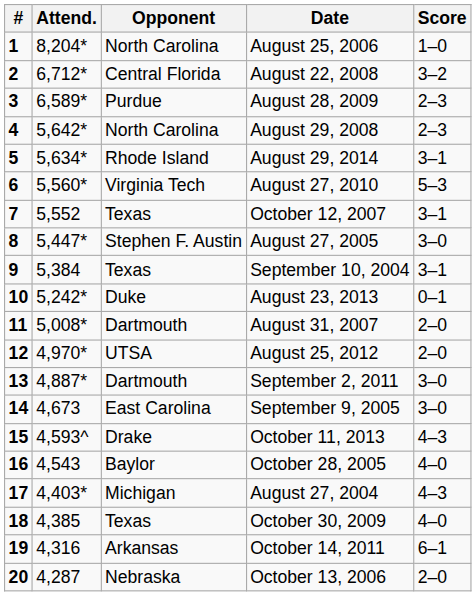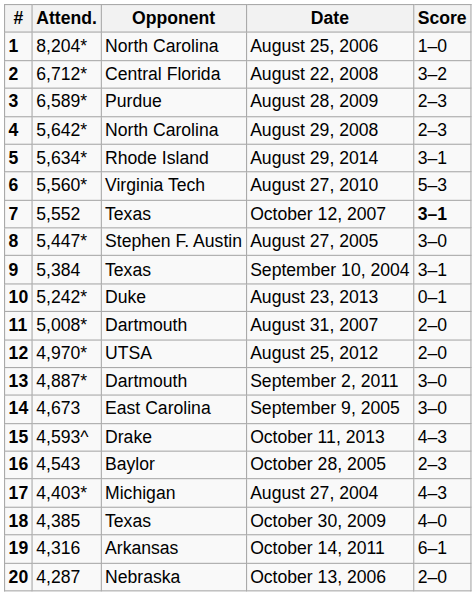(432, 213) normal -> (432, 213) bold
(432, 465) 4–0 -> (432, 465) 2–3
